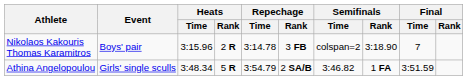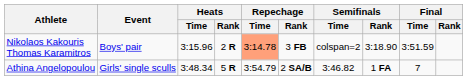(260, 47) no background -> (260, 47) lightsalmon background
(418, 47) 7 -> (418, 47) 3:51.59
(418, 68) 3:51.59 -> (418, 68) 7
